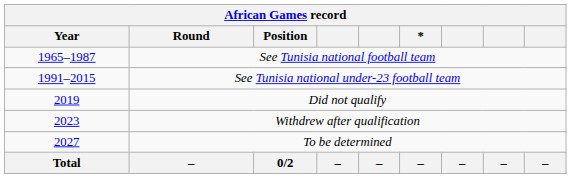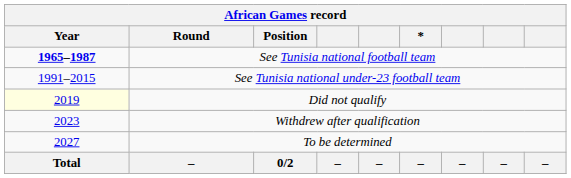(67, 57) normal -> (67, 57) bold
(67, 100) no background -> (67, 100) lightyellow background
